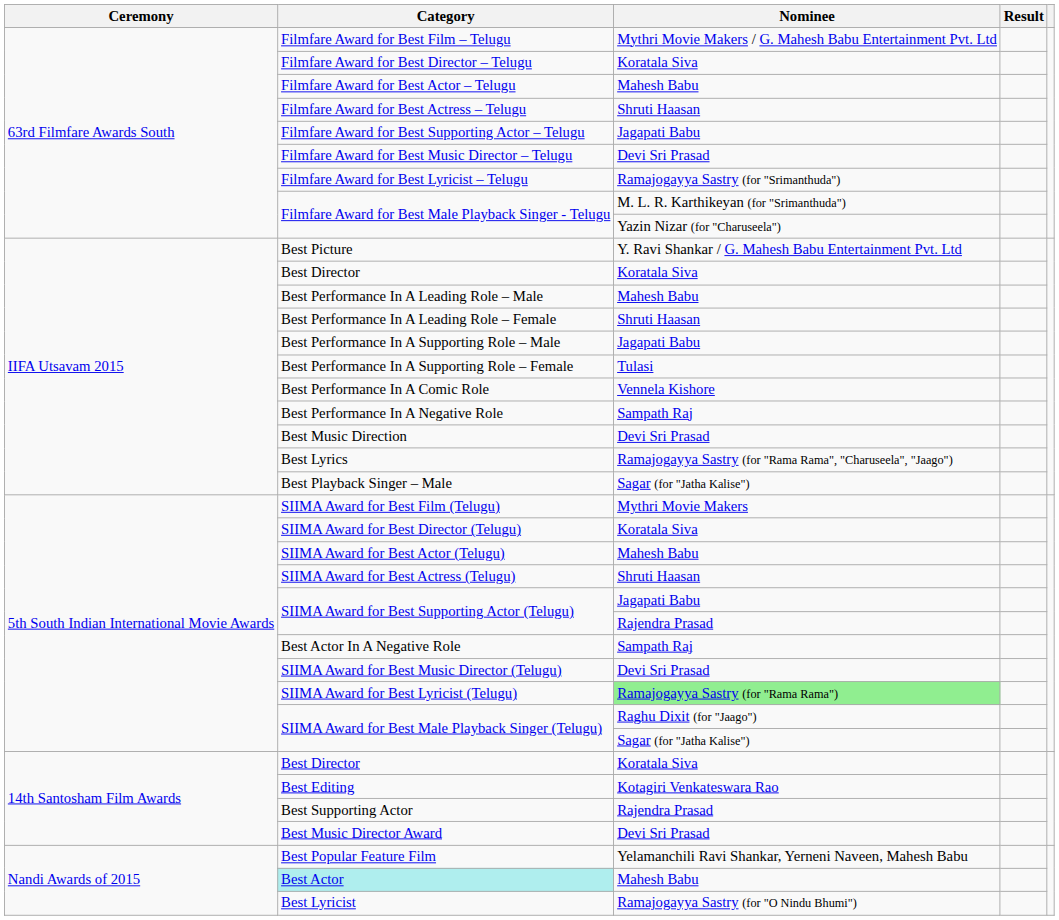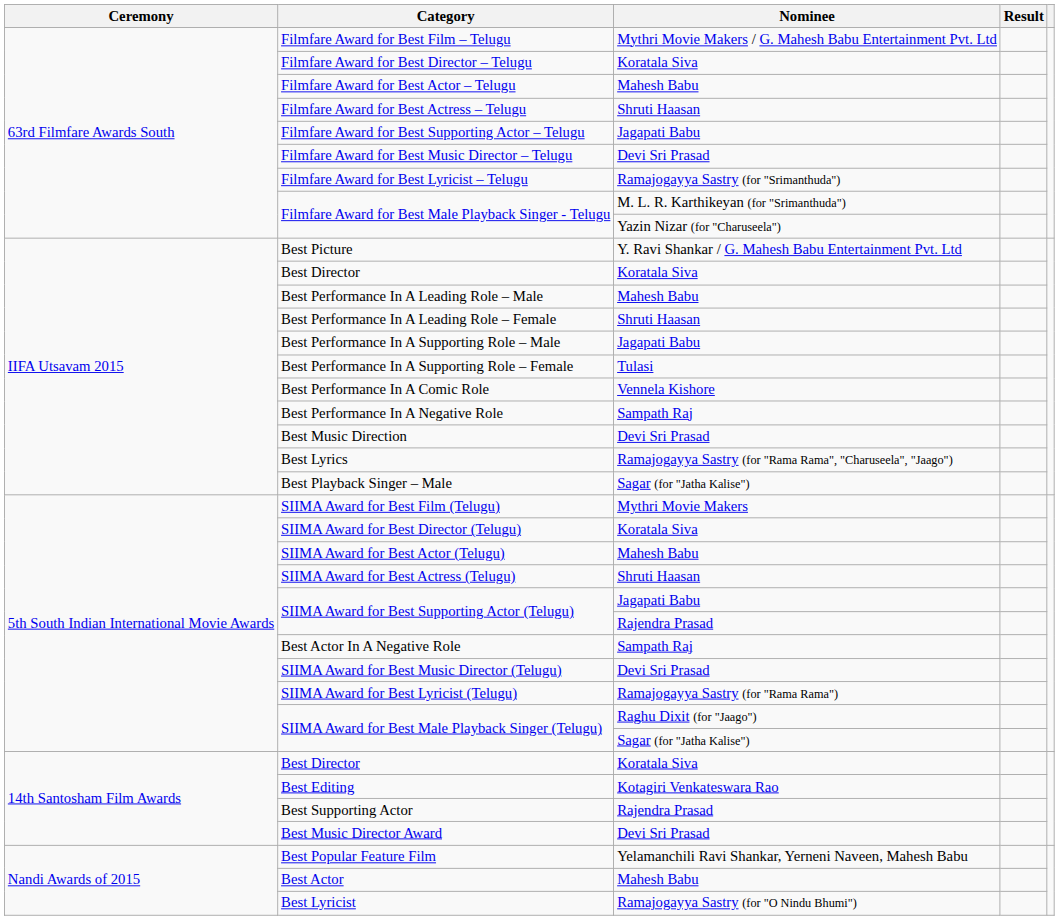(728, 693) lightgreen background -> (728, 693) no background
(312, 879) paleturquoise background -> (312, 879) no background
